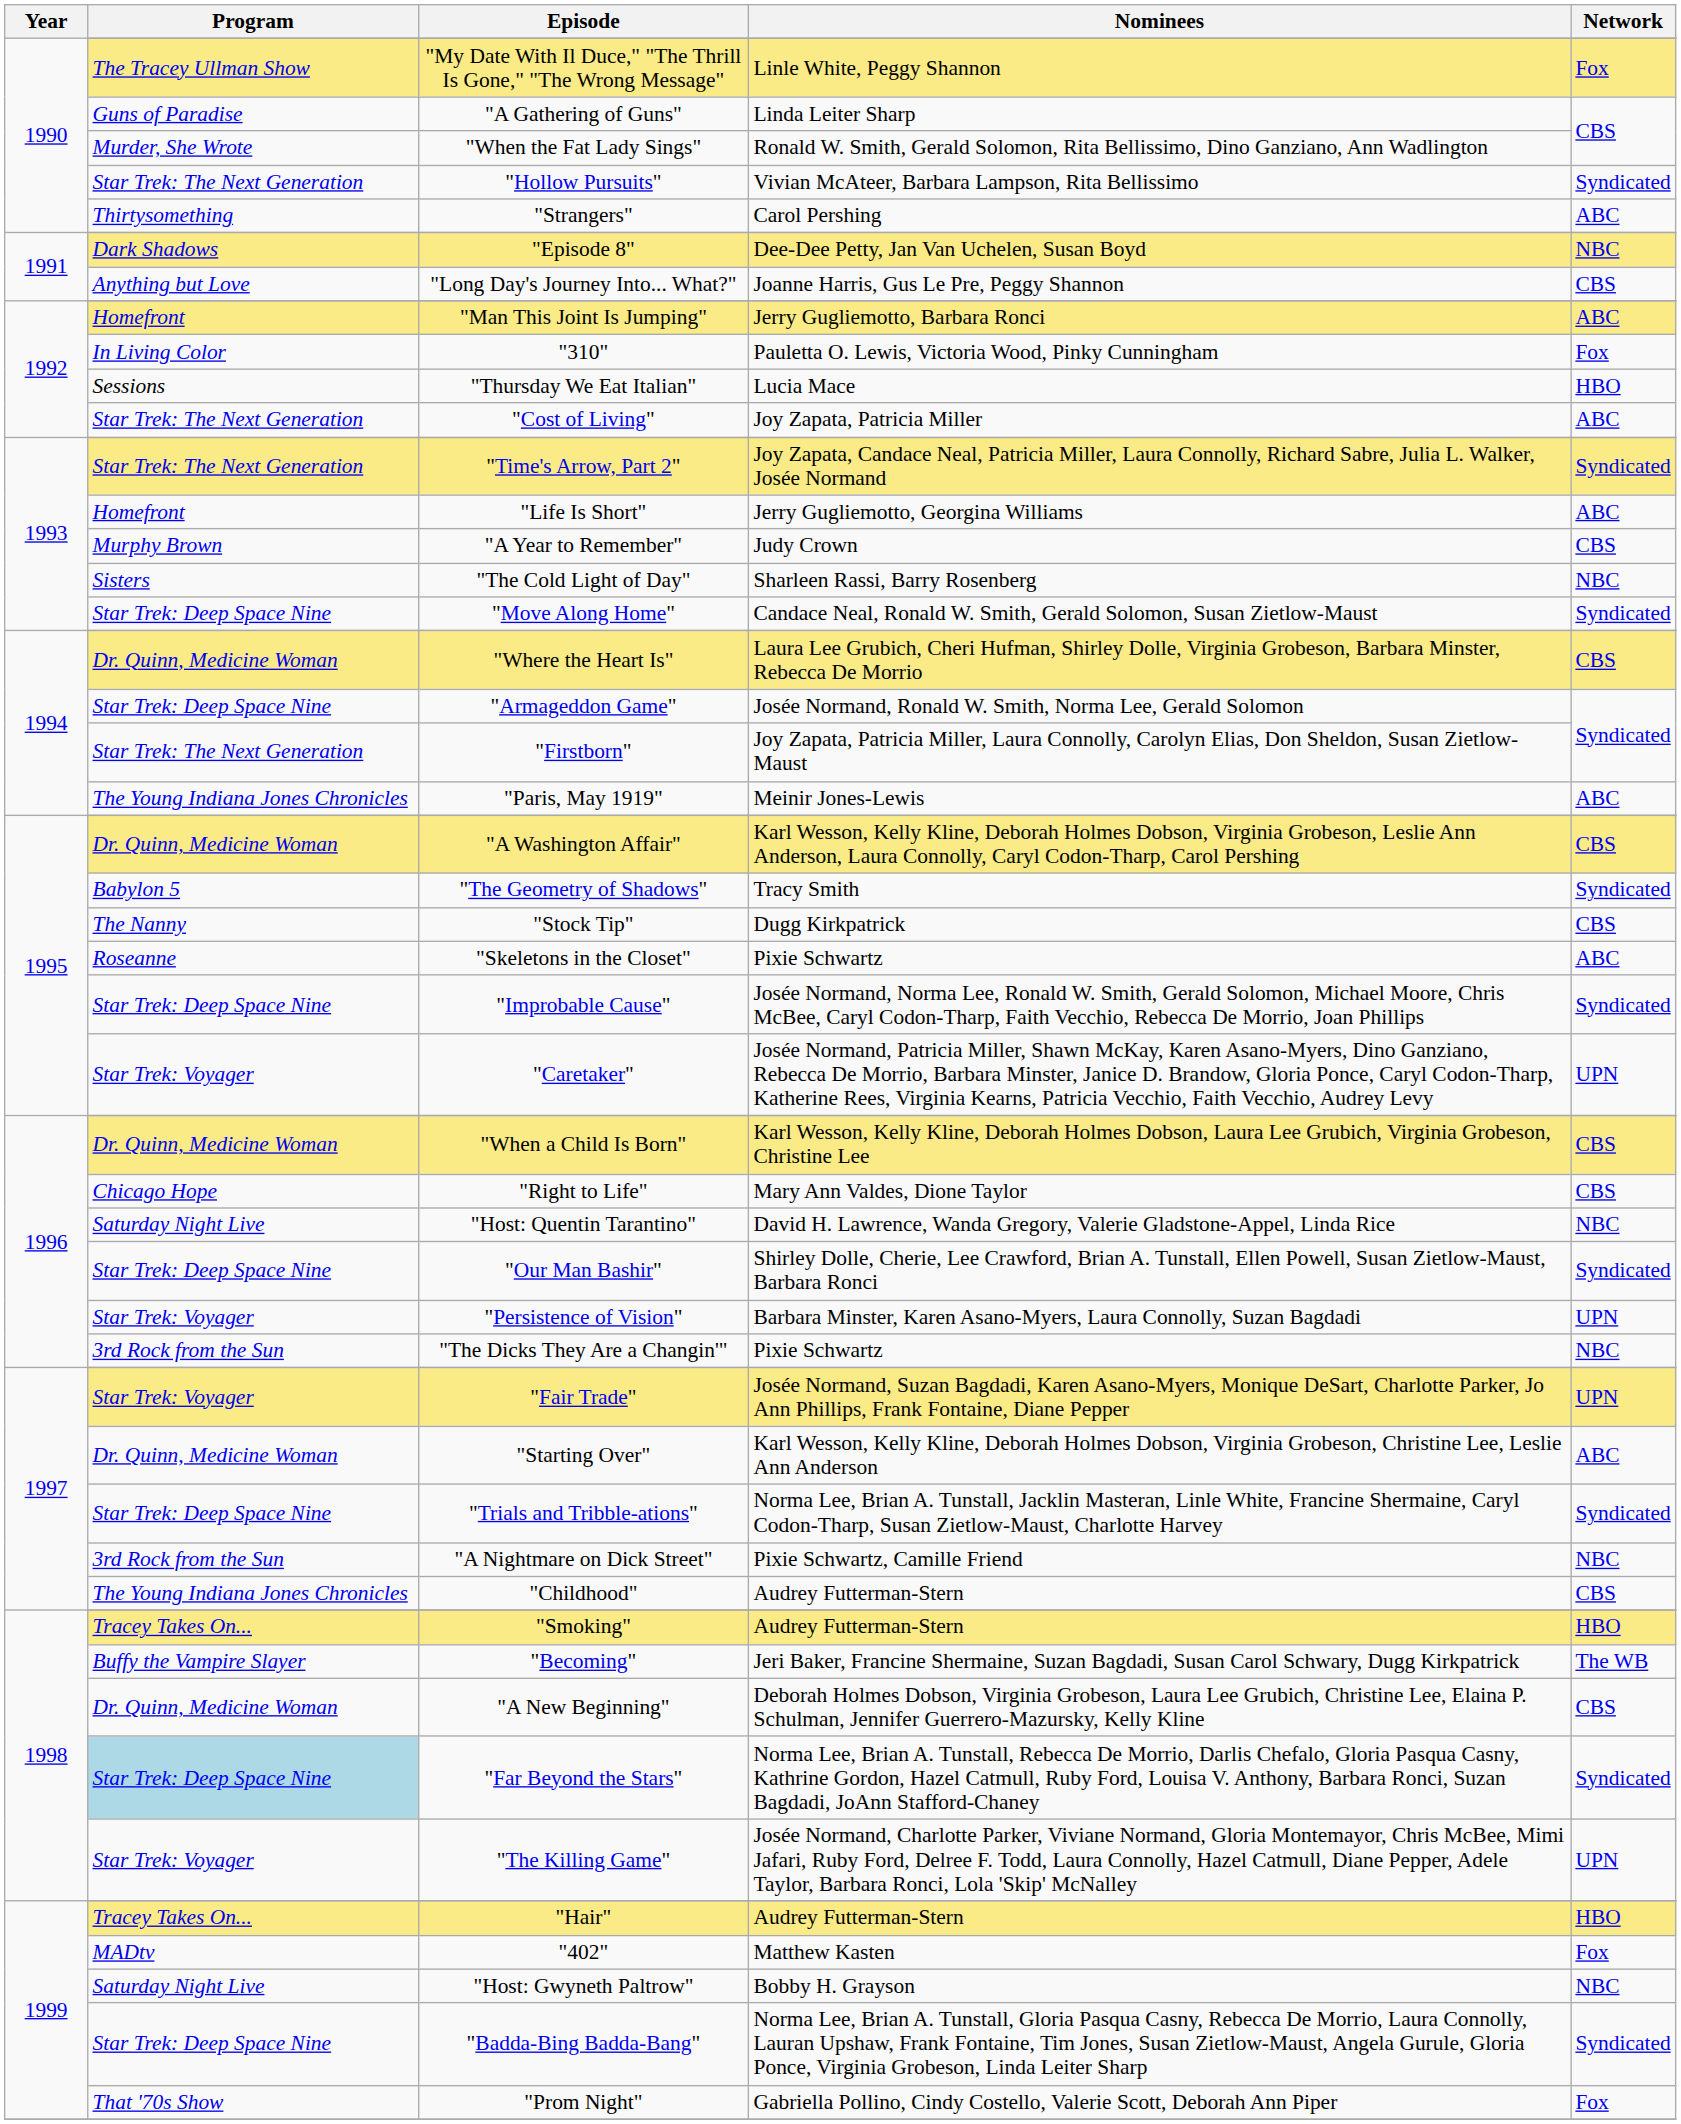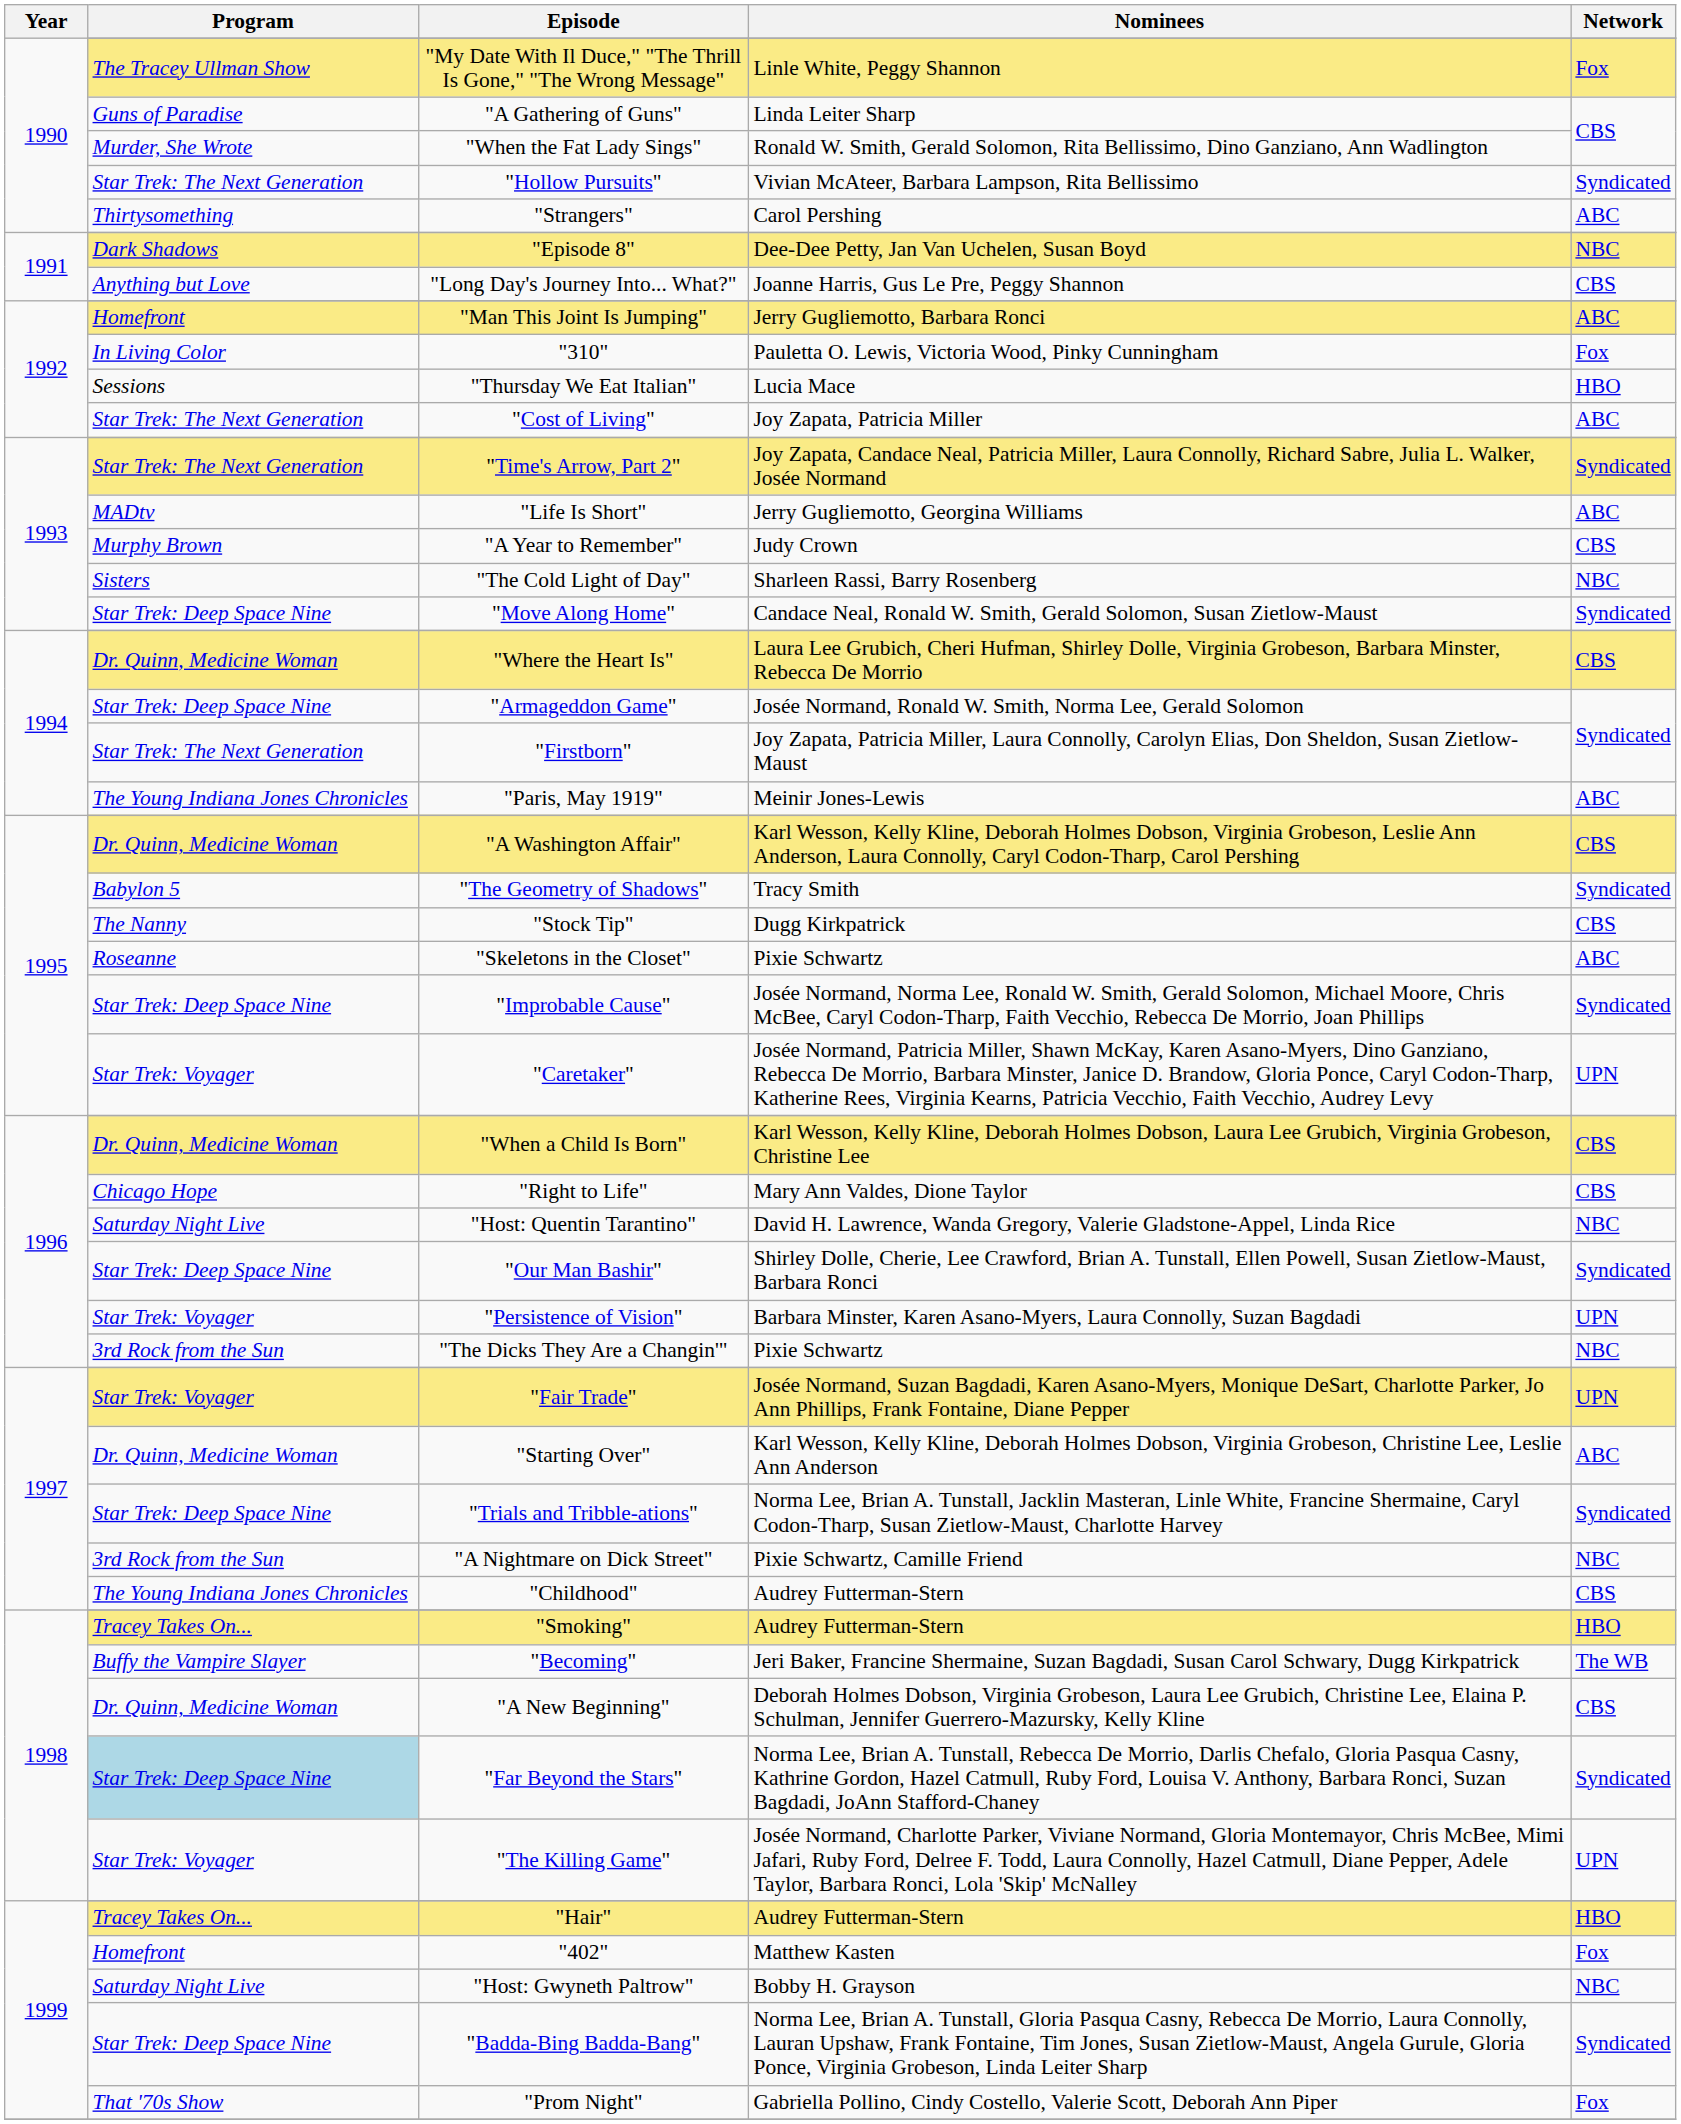(139, 511) Homefront -> (124, 511) MADtv
(124, 1951) MADtv -> (139, 1951) Homefront
